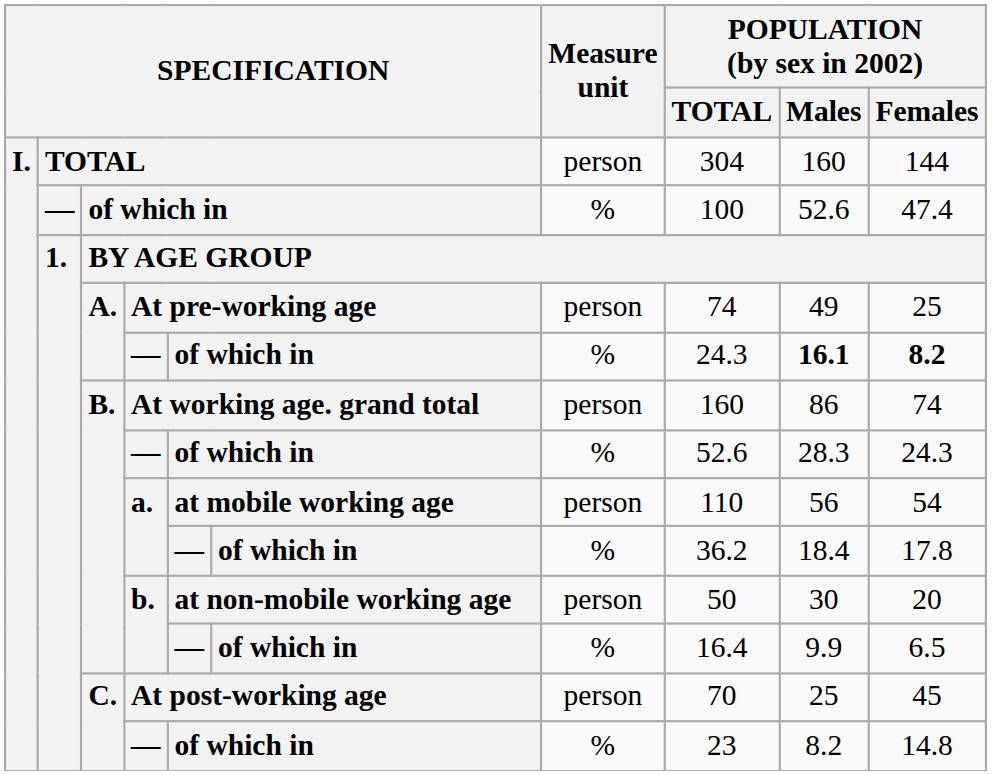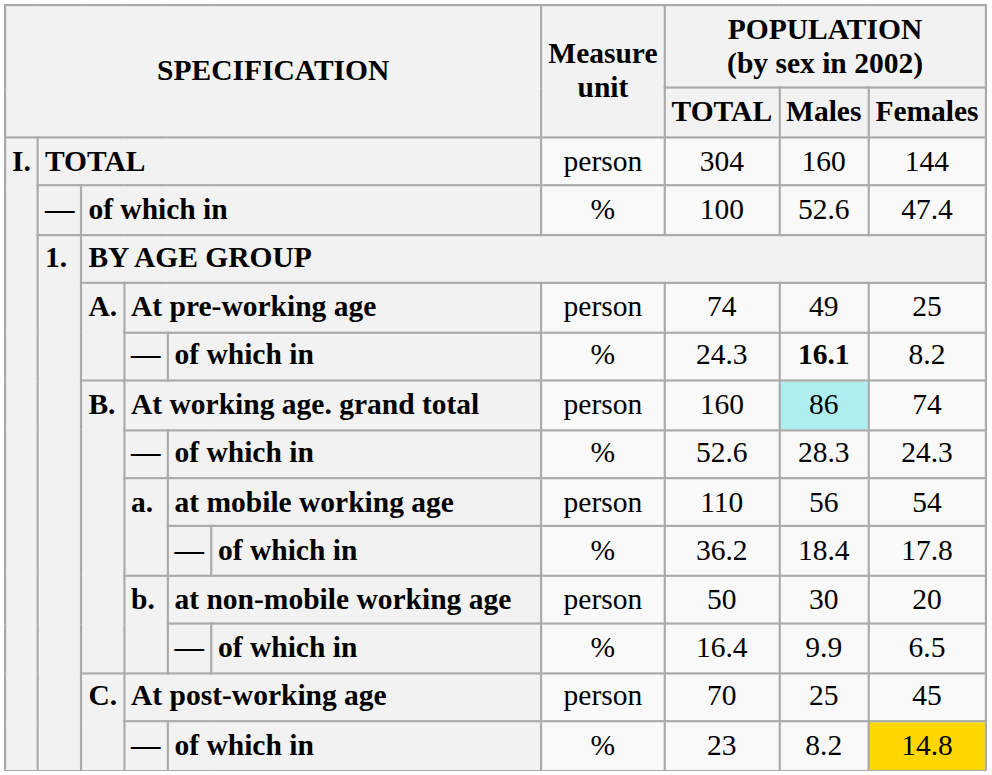(927, 355) bold -> (927, 355) normal
(824, 403) no background -> (824, 403) paleturquoise background
(927, 744) no background -> (927, 744) gold background
